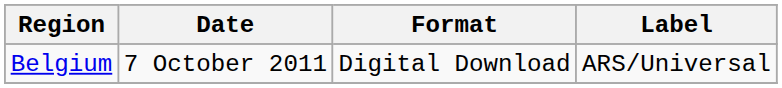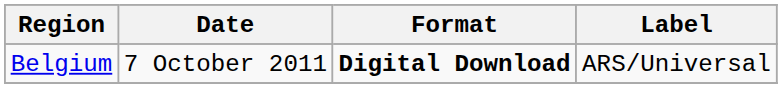(455, 64) normal -> (455, 64) bold
